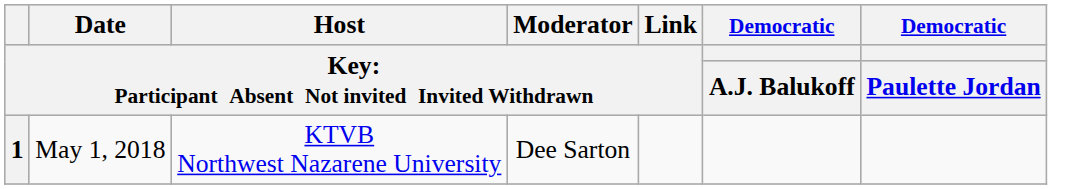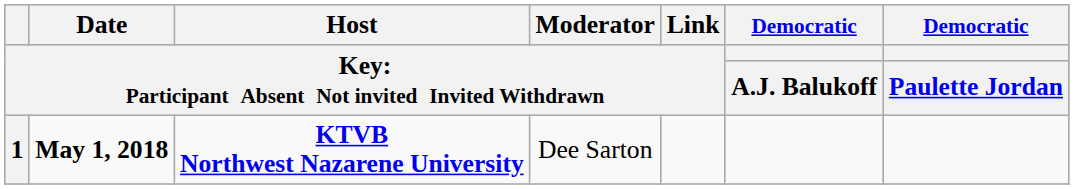(100, 149) normal -> (102, 149) bold
(339, 149) normal -> (352, 149) bold
